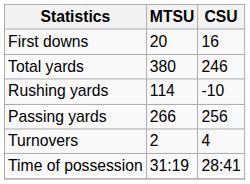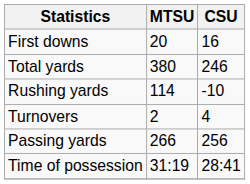rows swapped: (57, 116) <-> (43, 141)
